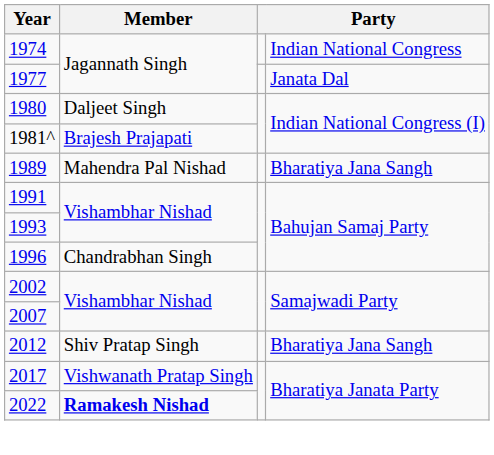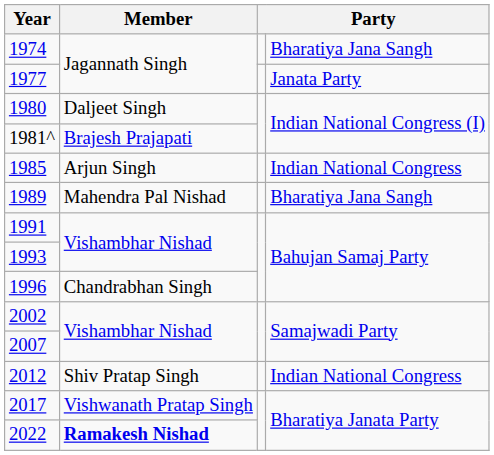(366, 49) Indian National Congress -> (351, 49) Bharatiya Jana Sangh
(309, 78) Janata Dal -> (316, 78) Janata Party
+ row: (28, 167)
(351, 345) Bharatiya Jana Sangh -> (366, 375) Indian National Congress
